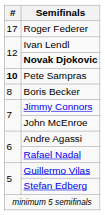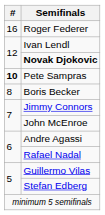(12, 29) 17 -> (12, 29) 16
